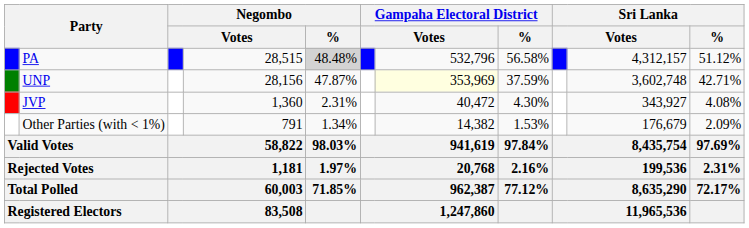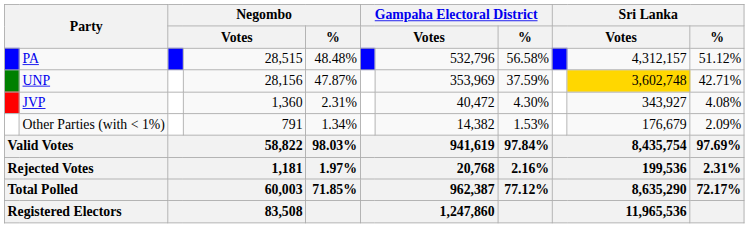(336, 59) lightgrey background -> (336, 59) no background
(472, 80) lightyellow background -> (472, 80) no background
(659, 80) no background -> (659, 80) gold background
